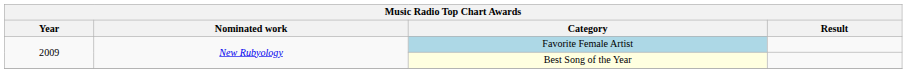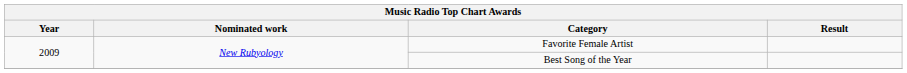(588, 44) lightblue background -> (588, 44) no background
(588, 60) lightyellow background -> (588, 60) no background
